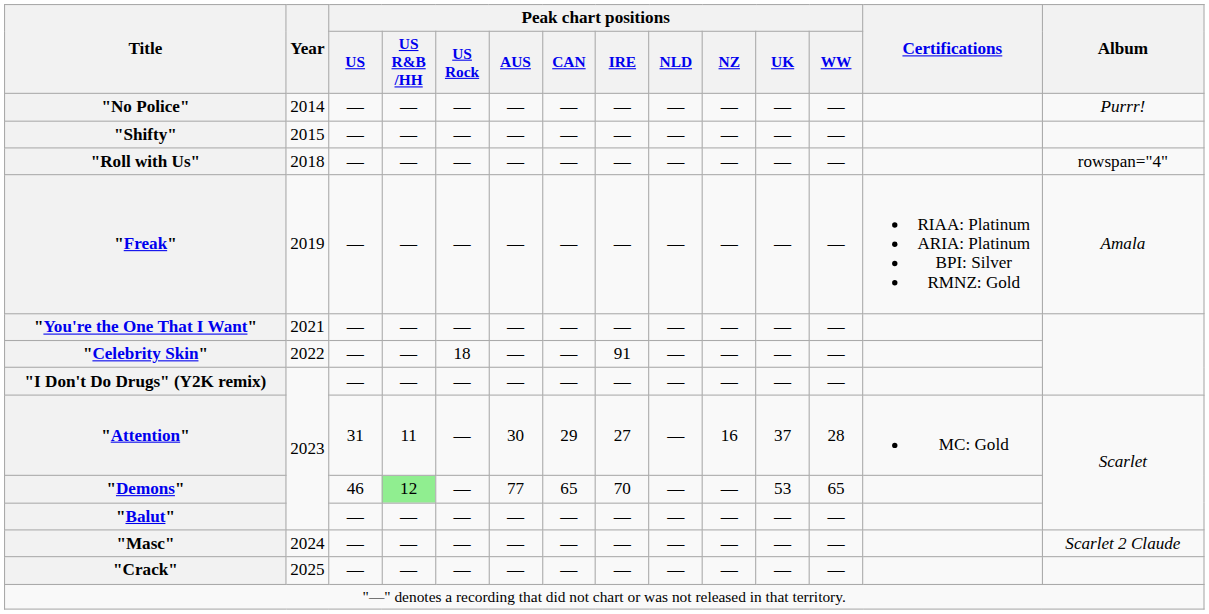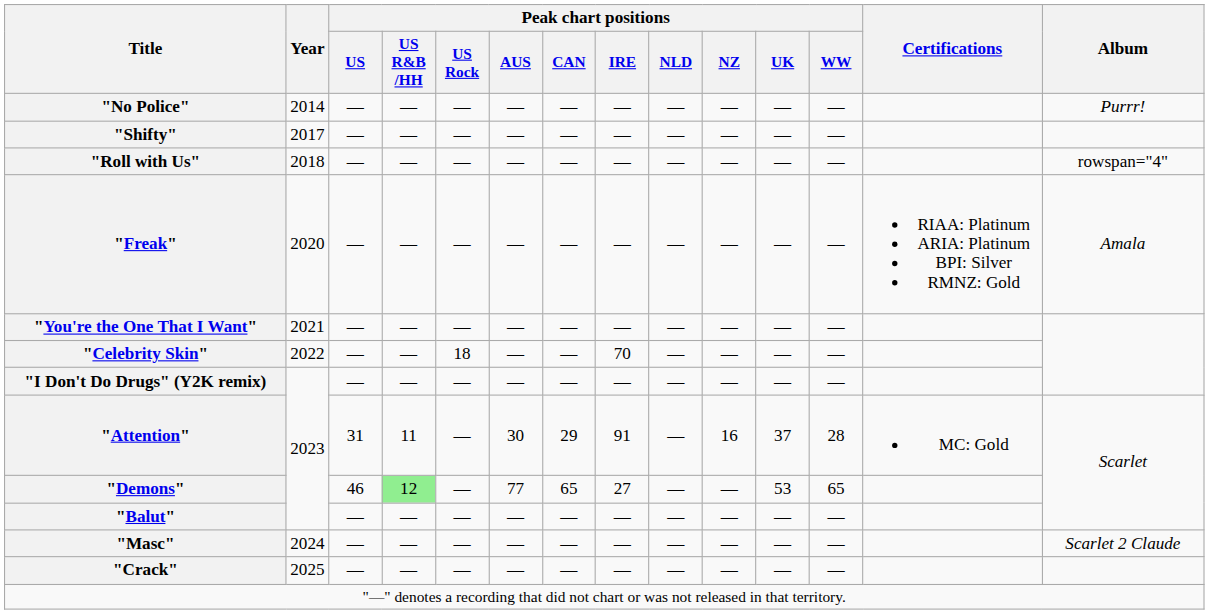(307, 134) 2015 -> (307, 134) 2017
(307, 244) 2019 -> (307, 244) 2020
(622, 354) 91 -> (622, 354) 70
(622, 435) 27 -> (622, 435) 91
(622, 489) 70 -> (622, 489) 27
